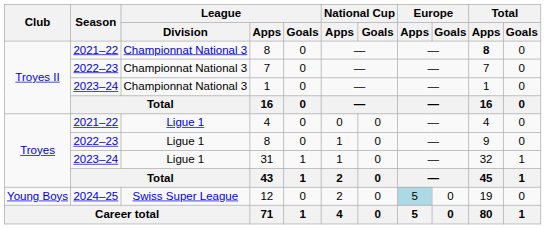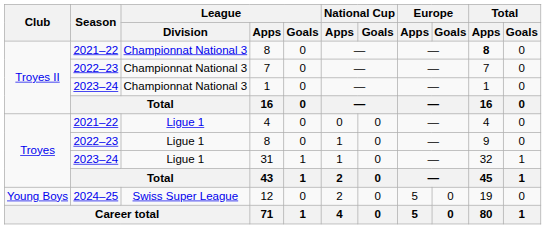(415, 196) lightblue background -> (415, 196) no background
